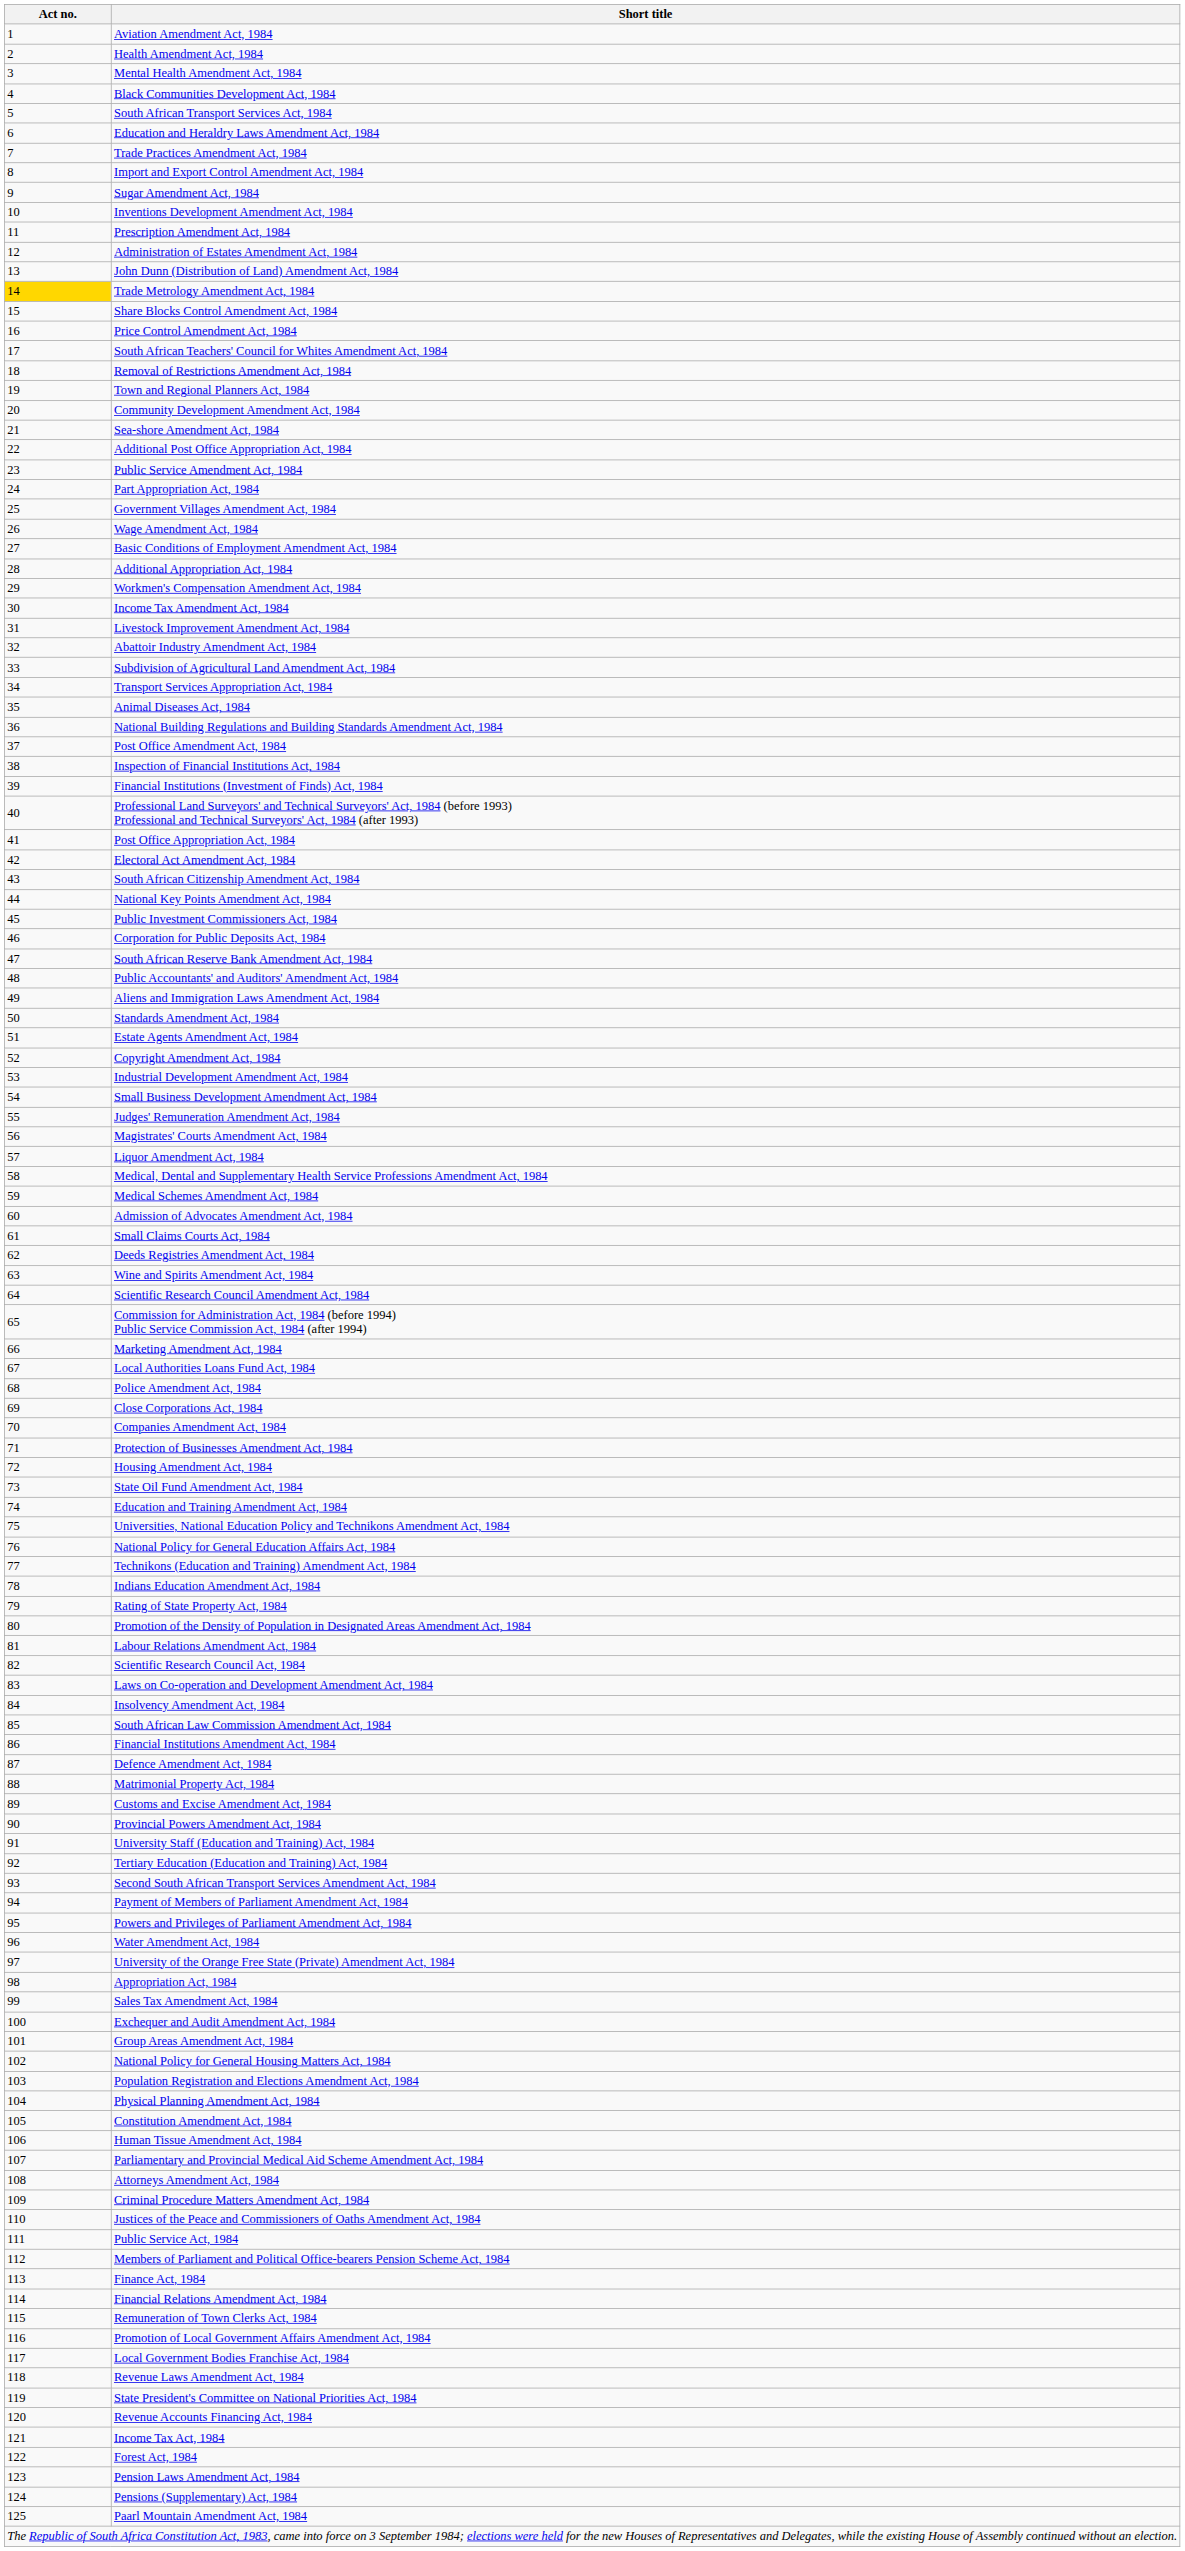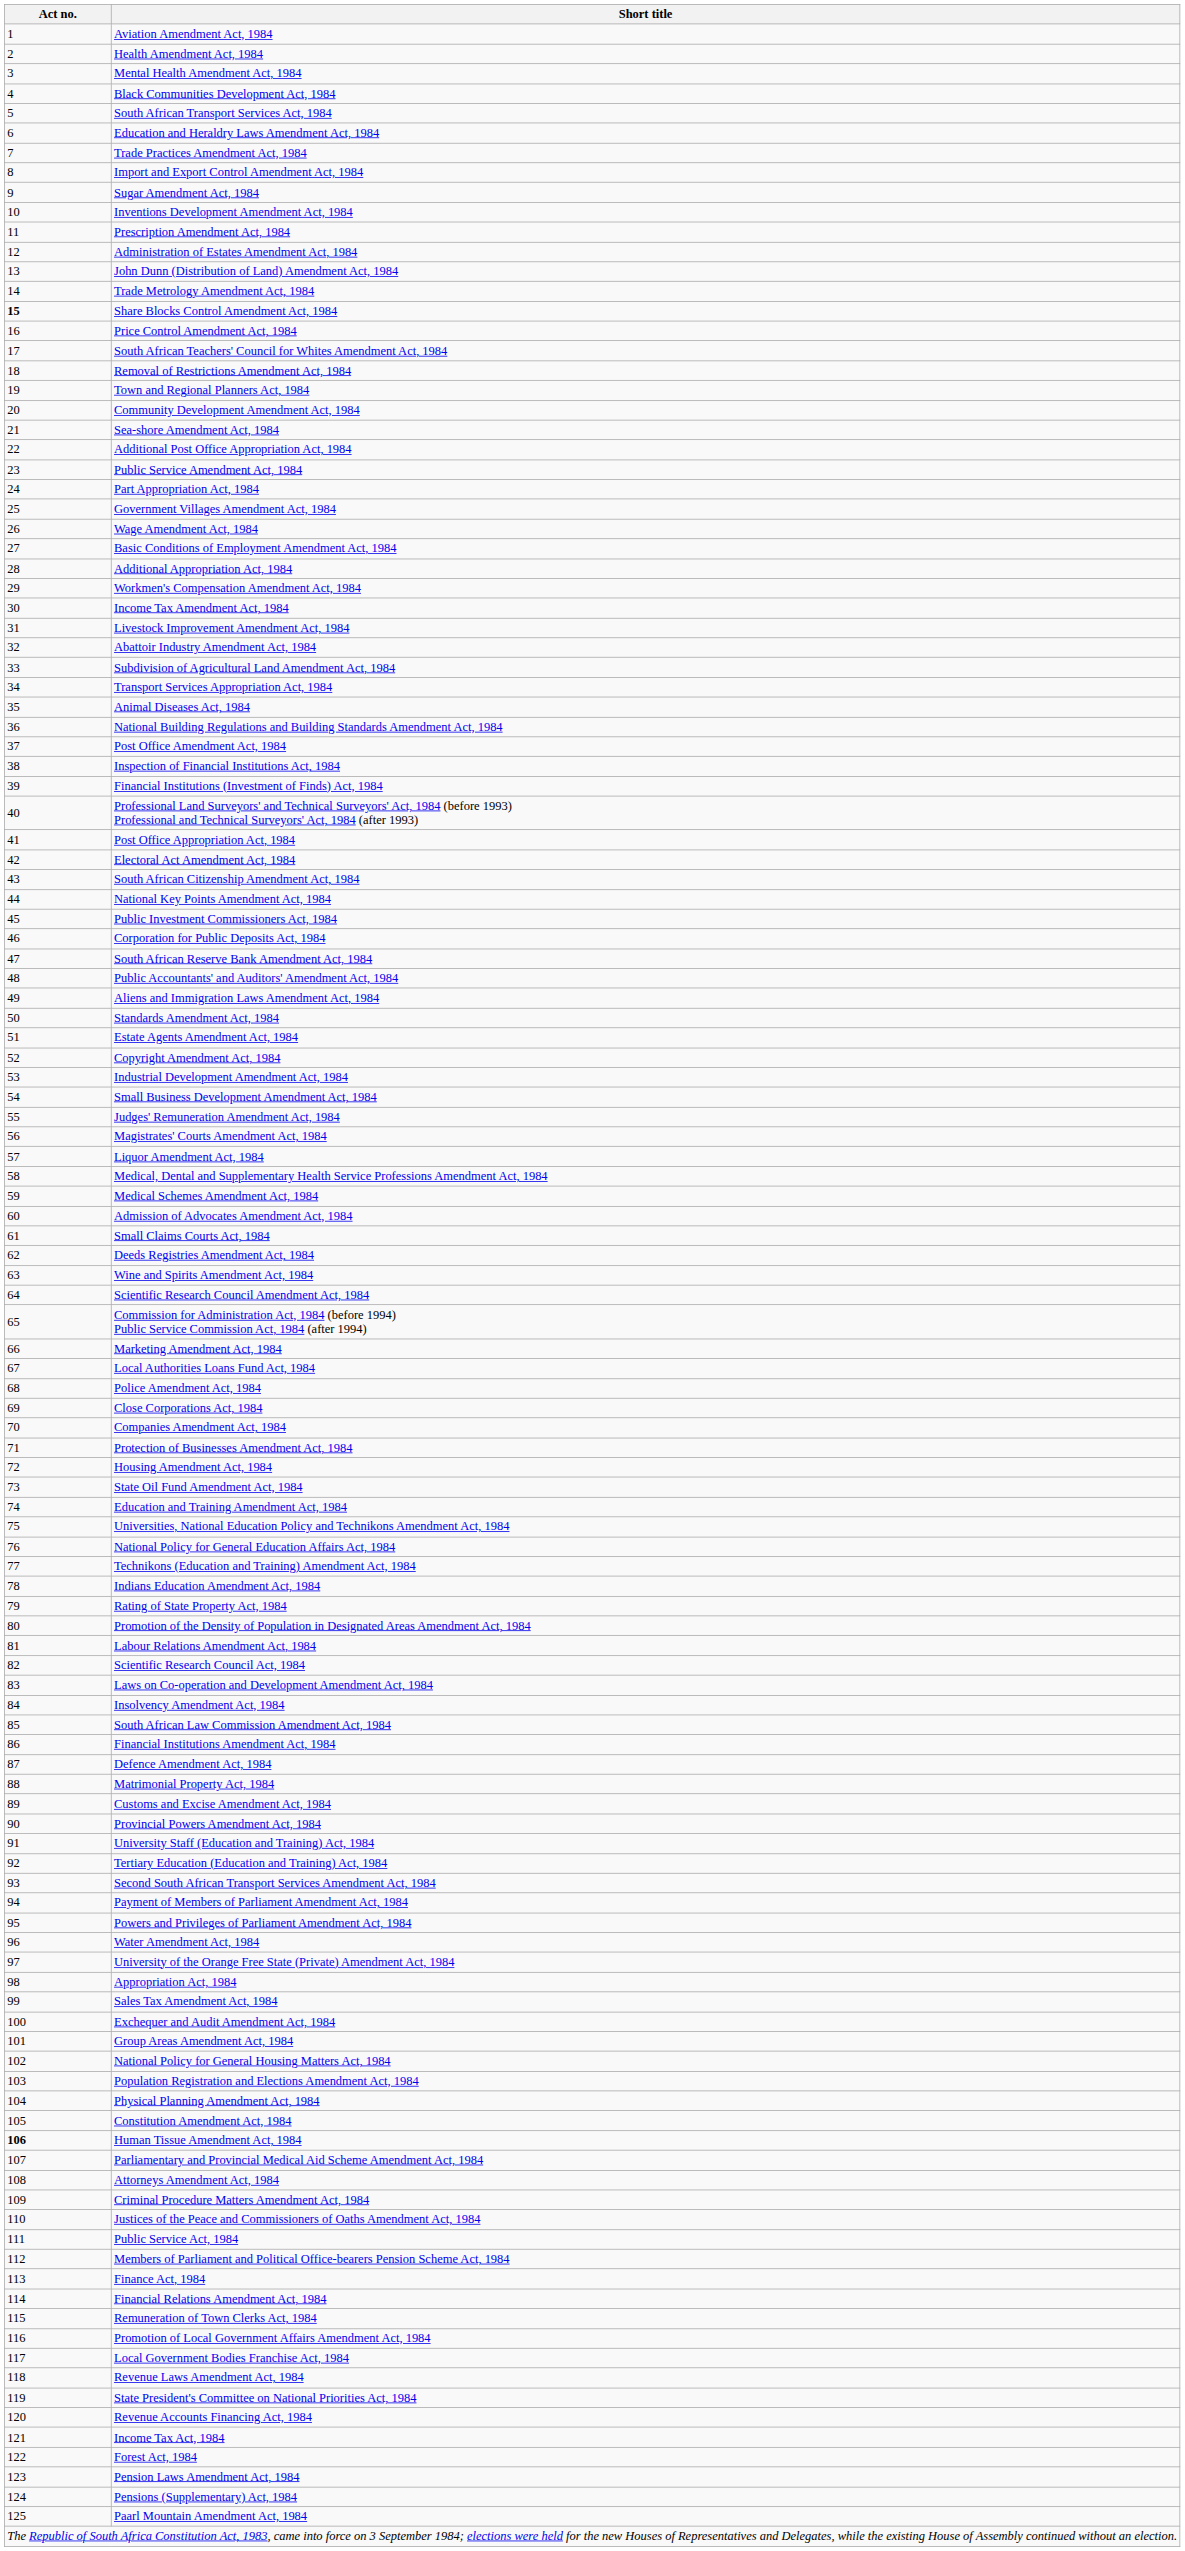(14, 291) gold background -> (14, 291) no background
(14, 311) normal -> (14, 311) bold
(17, 2140) normal -> (17, 2140) bold
